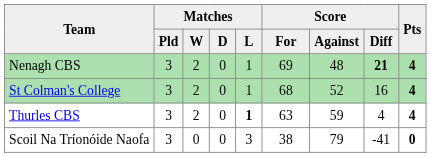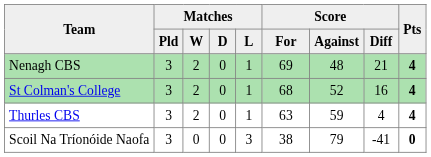(381, 66) bold -> (381, 66) normal
(249, 115) bold -> (249, 115) normal
